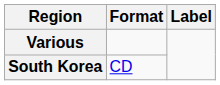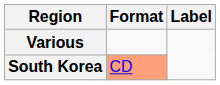(121, 67) no background -> (121, 67) lightsalmon background
